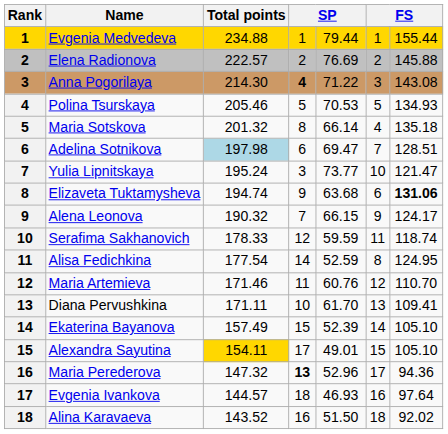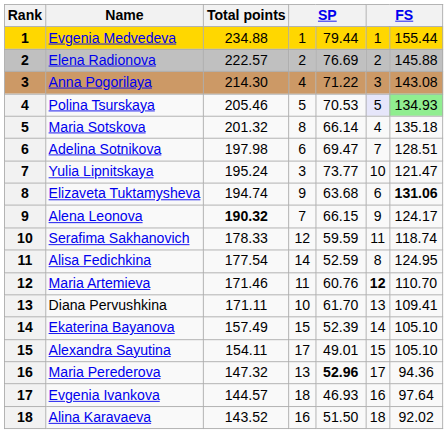(302, 82) bold -> (302, 82) normal
(378, 104) no background -> (378, 104) lavender background
(416, 104) no background -> (416, 104) lightgreen background
(246, 149) lightblue background -> (246, 149) no background
(246, 216) normal -> (246, 216) bold
(378, 283) normal -> (378, 283) bold
(246, 350) gold background -> (246, 350) no background
(302, 372) bold -> (302, 372) normal
(341, 372) normal -> (341, 372) bold
